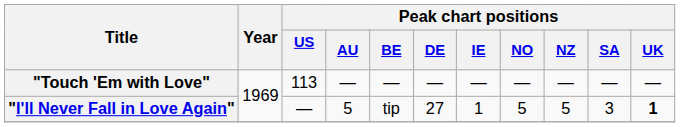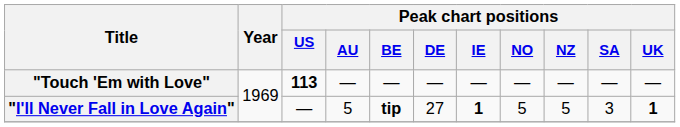(304, 82) normal -> (304, 82) bold
(391, 108) normal -> (391, 108) bold
(479, 108) normal -> (479, 108) bold
